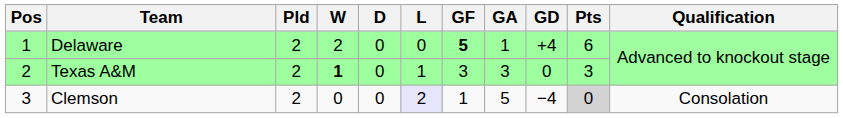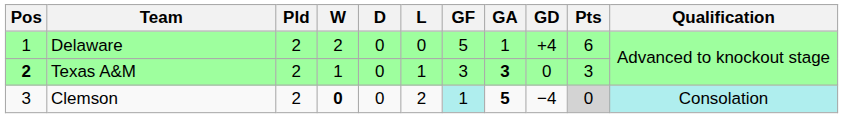(463, 44) bold -> (463, 44) normal
(26, 71) normal -> (26, 71) bold
(338, 71) bold -> (338, 71) normal
(505, 71) normal -> (505, 71) bold
(338, 98) normal -> (338, 98) bold
(422, 98) lavender background -> (422, 98) no background
(463, 98) no background -> (463, 98) paleturquoise background
(505, 98) normal -> (505, 98) bold
(723, 98) no background -> (723, 98) paleturquoise background
